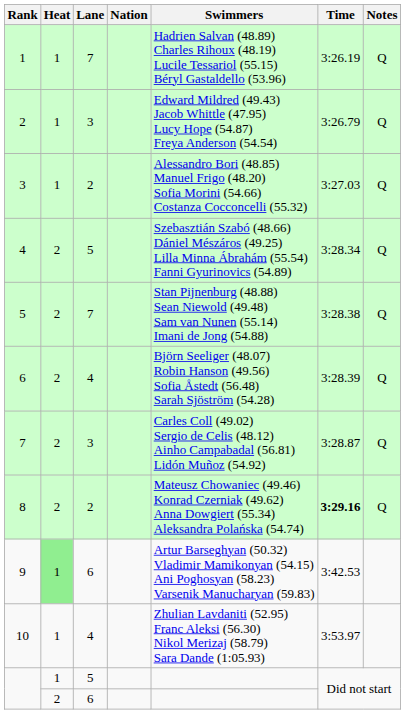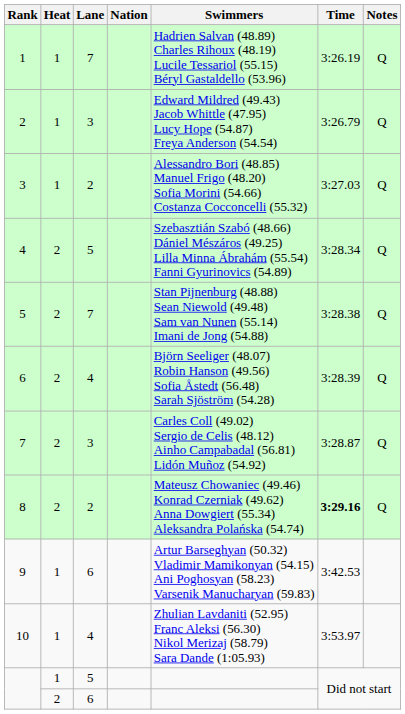(57, 571) lightgreen background -> (57, 571) no background
